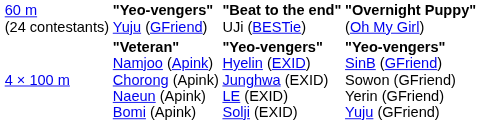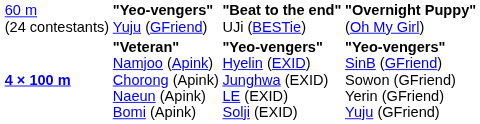(37, 80) normal -> (38, 80) bold
